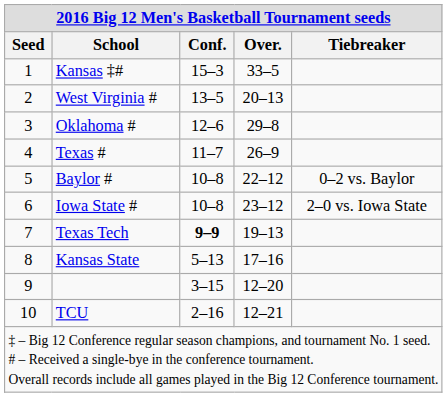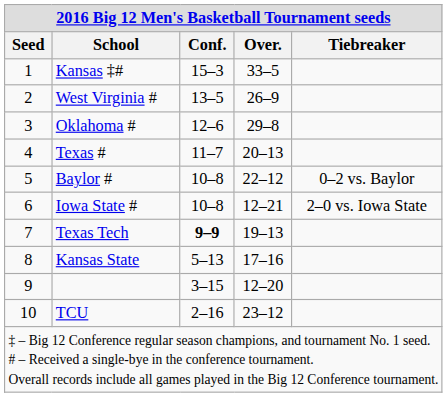(263, 98) 20–13 -> (263, 98) 26–9
(263, 152) 26–9 -> (263, 152) 20–13
(263, 206) 23–12 -> (263, 206) 12–21
(263, 313) 12–21 -> (263, 313) 23–12
